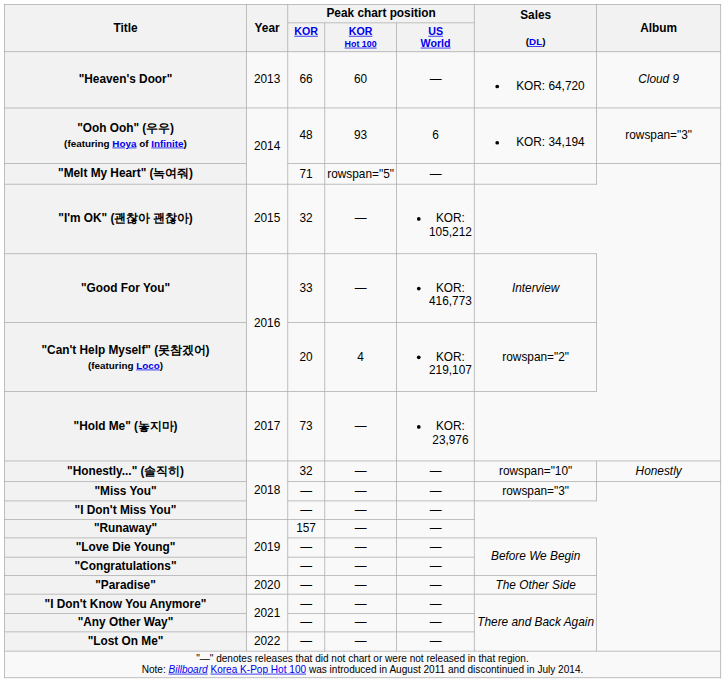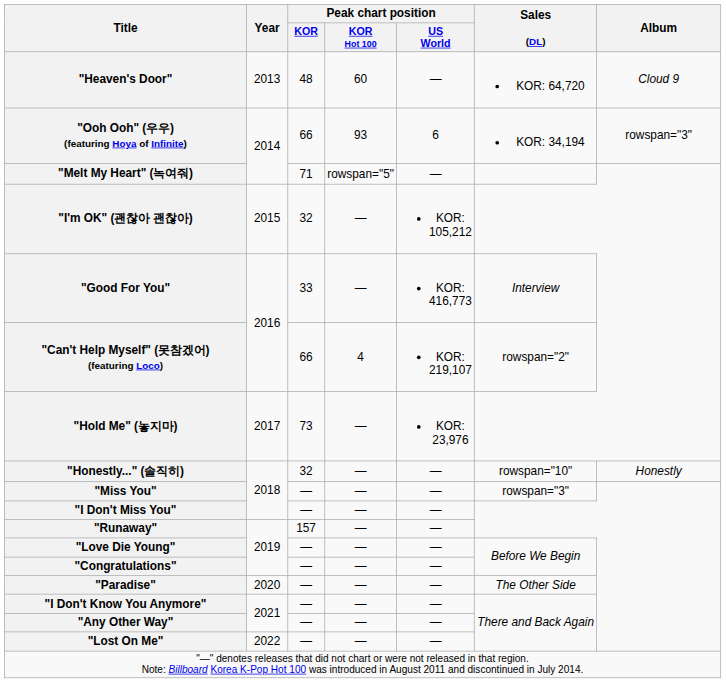(306, 79) 66 -> (306, 79) 48
(306, 135) 48 -> (306, 135) 66
(306, 357) 20 -> (306, 357) 66
